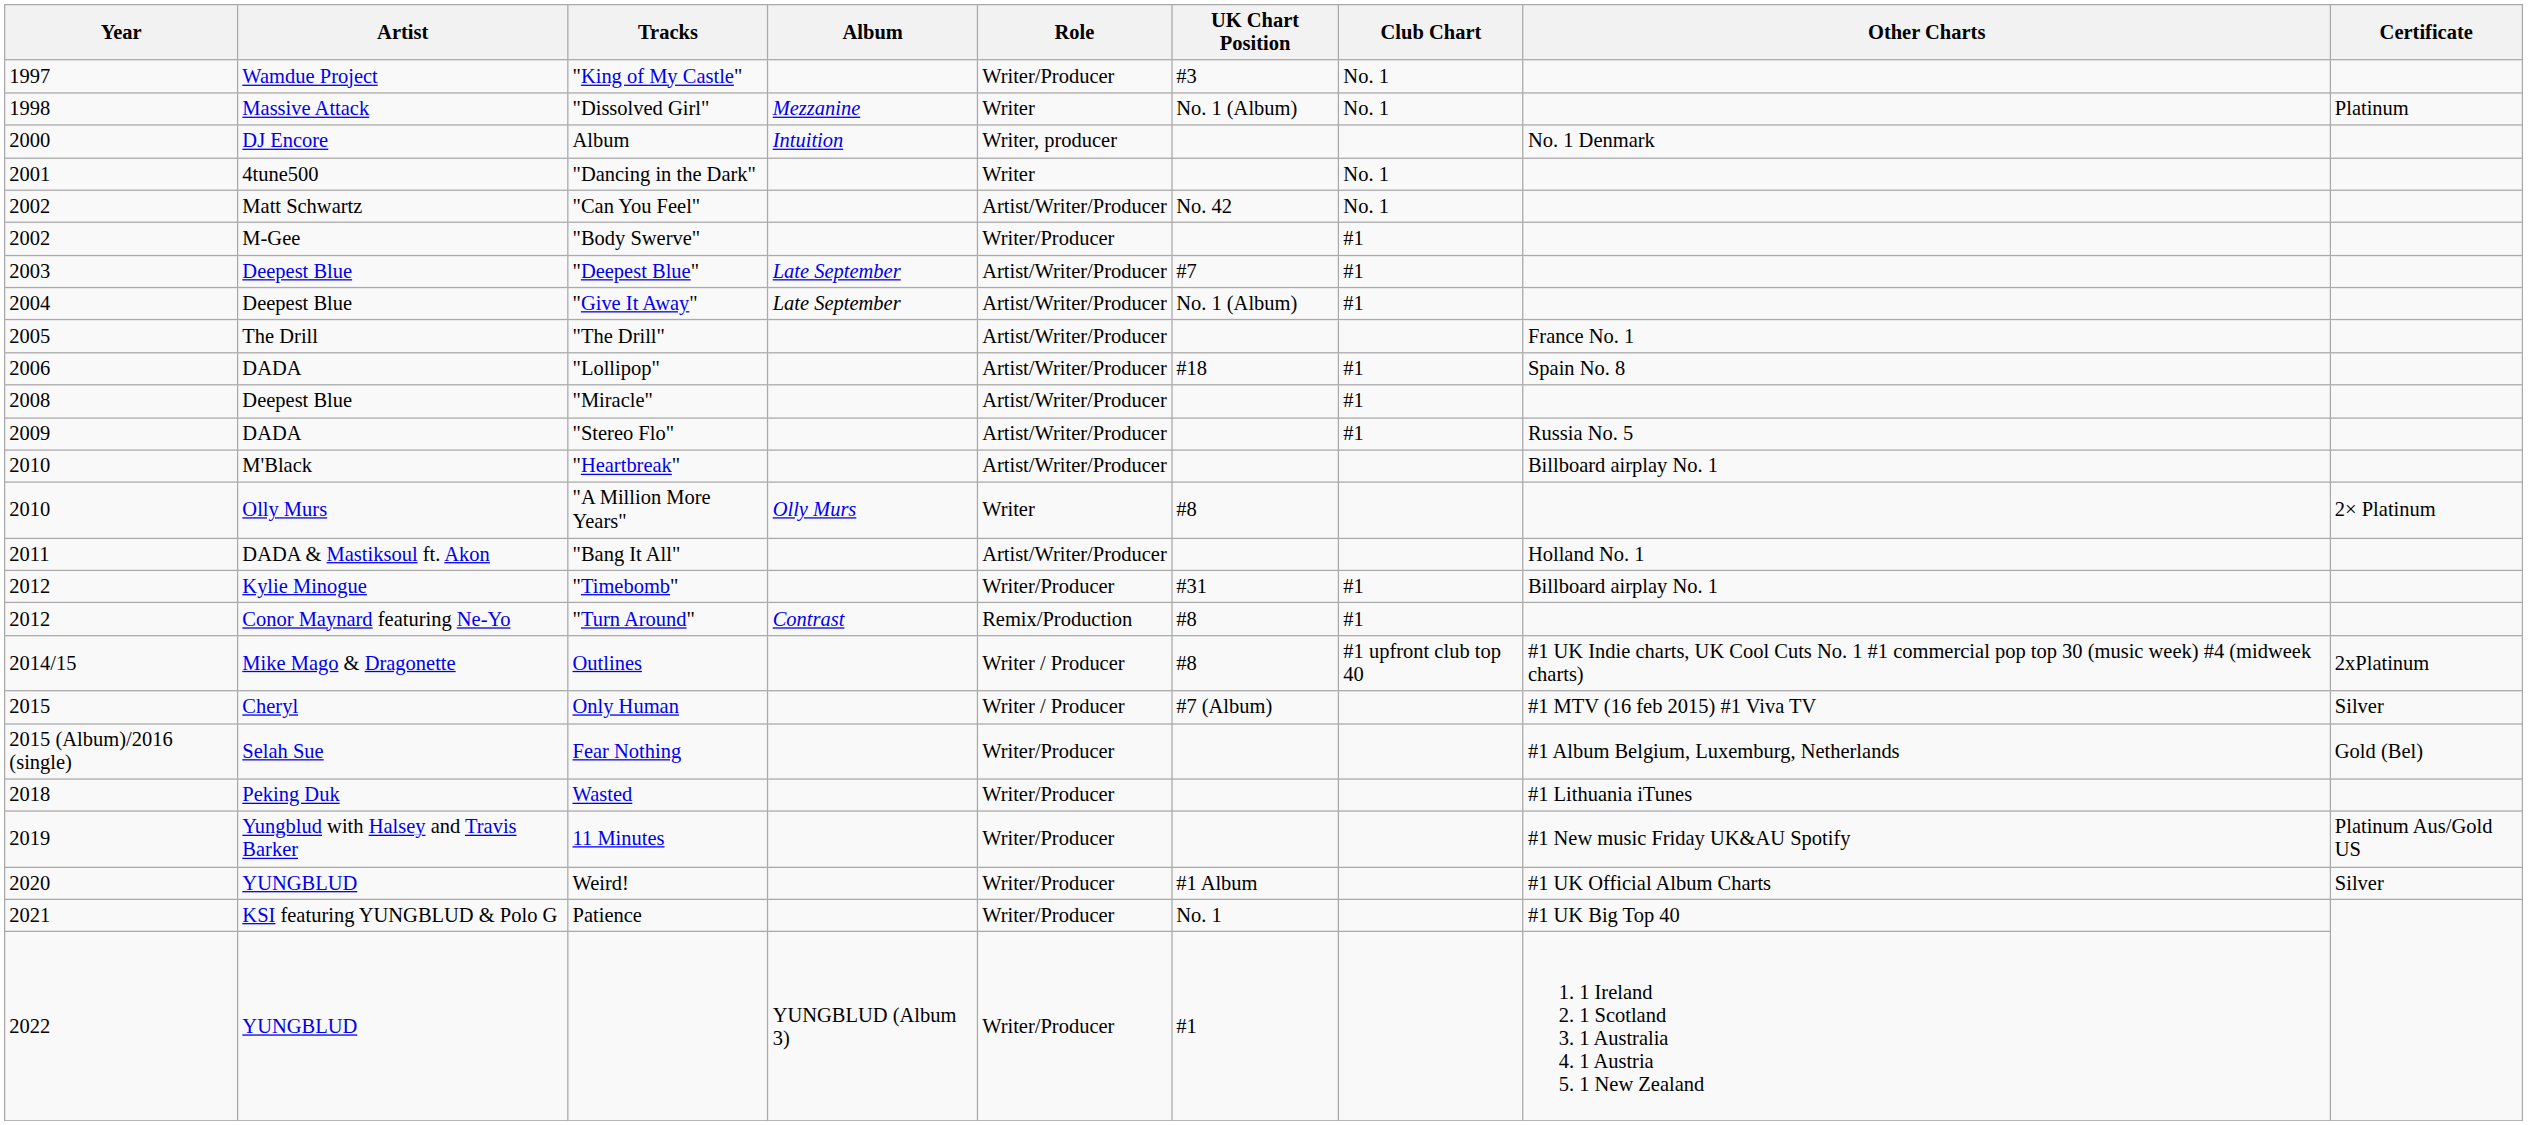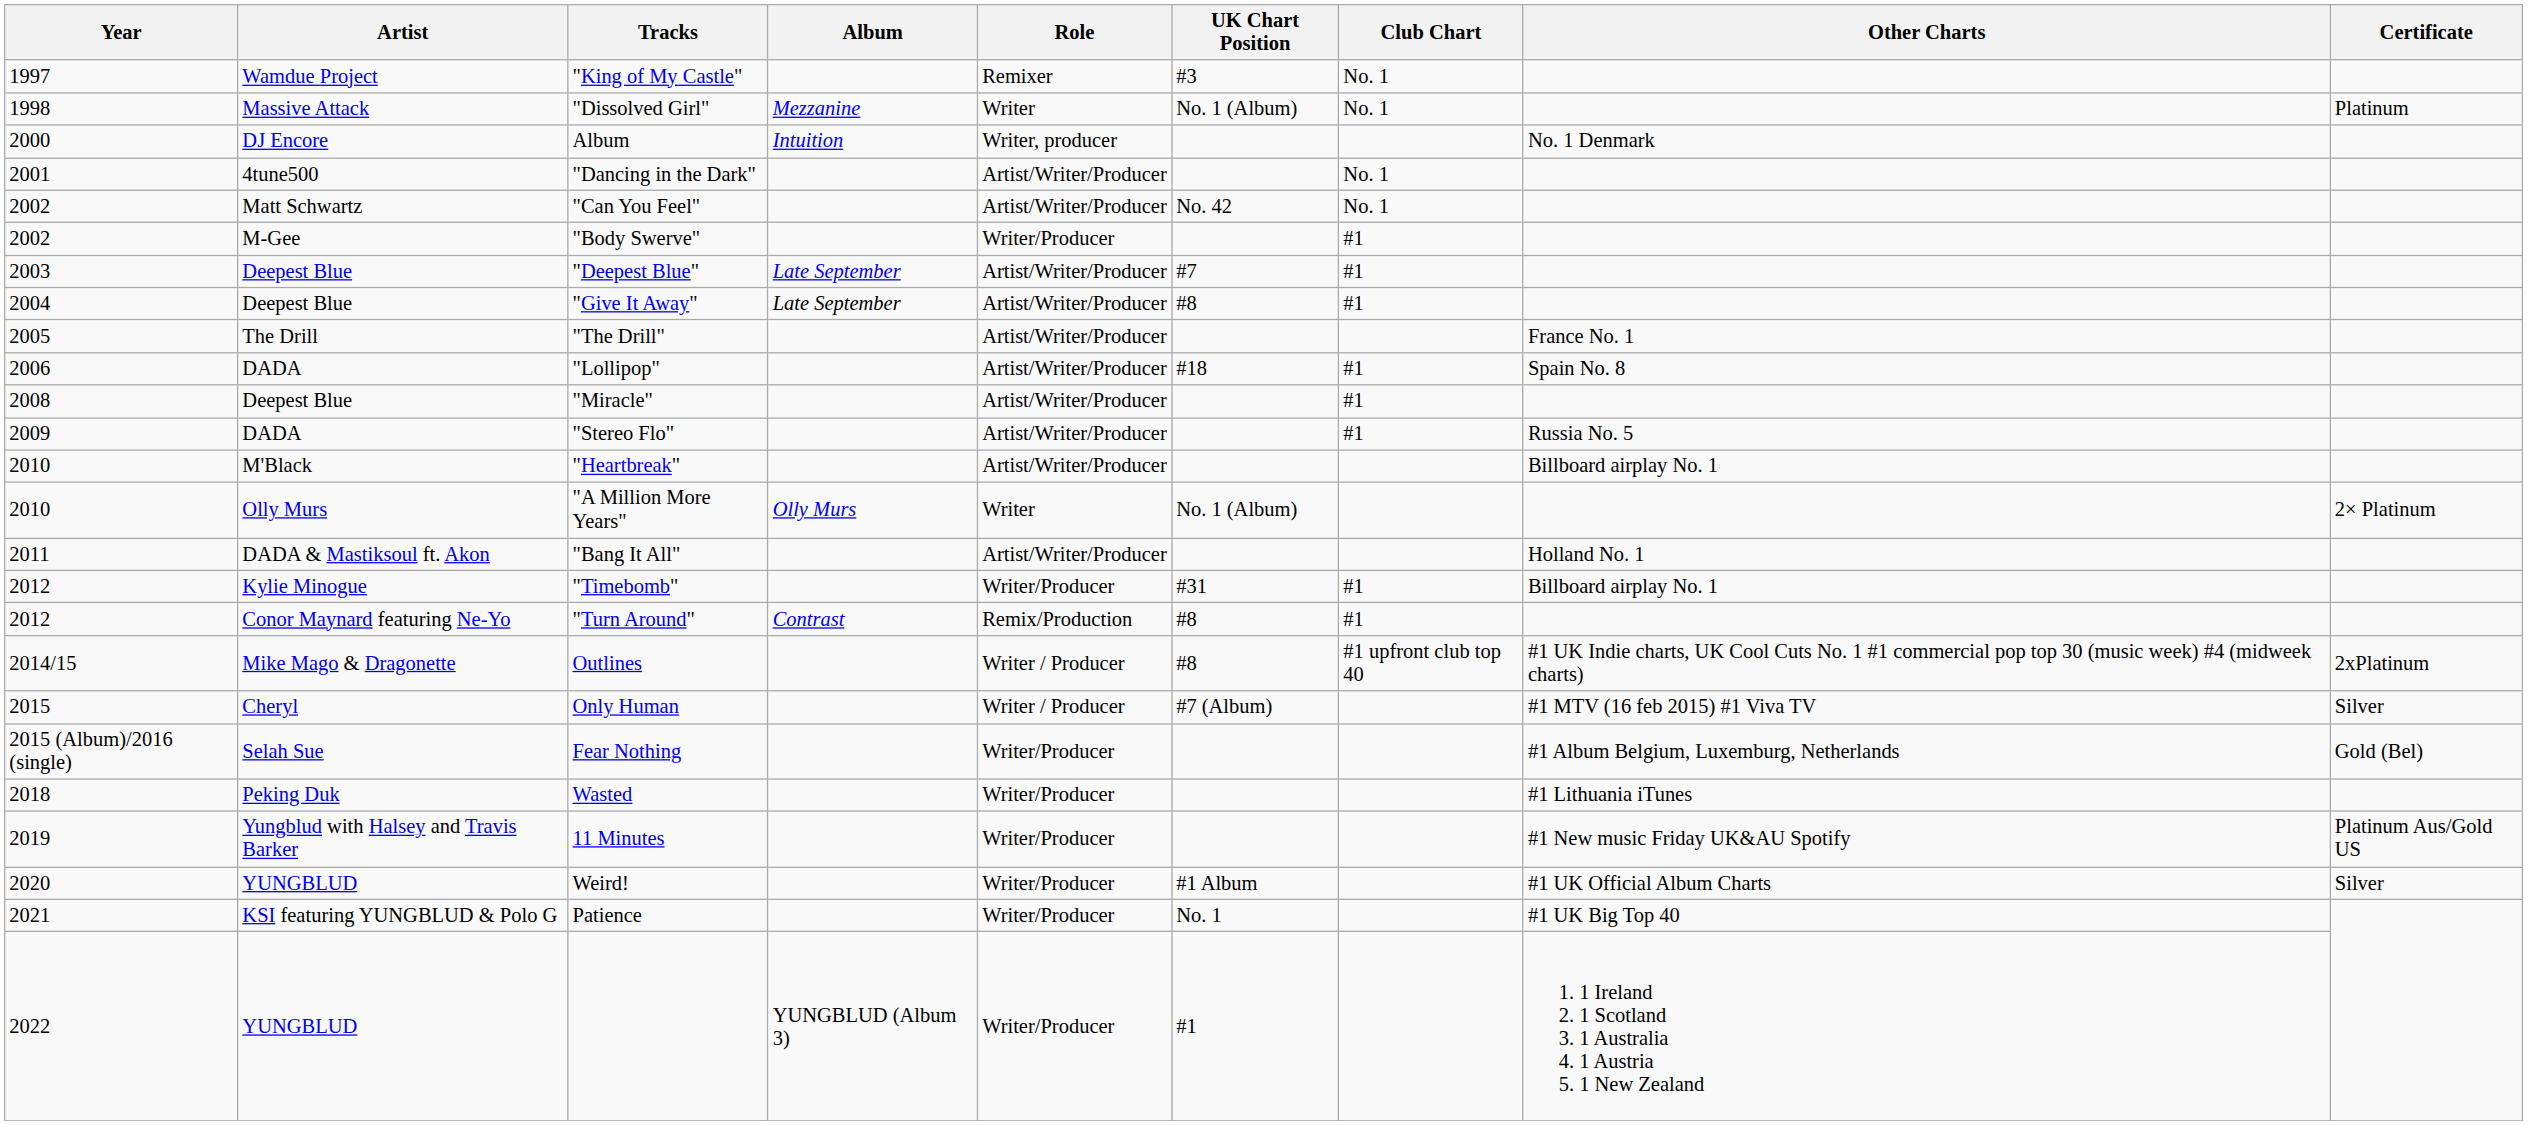(1048, 76) Writer/Producer -> (1017, 76) Remixer
(1008, 173) Writer -> (1074, 173) Artist/Writer/Producer
(1237, 303) No. 1 (Album) -> (1186, 303) #8
(1186, 510) #8 -> (1237, 510) No. 1 (Album)
